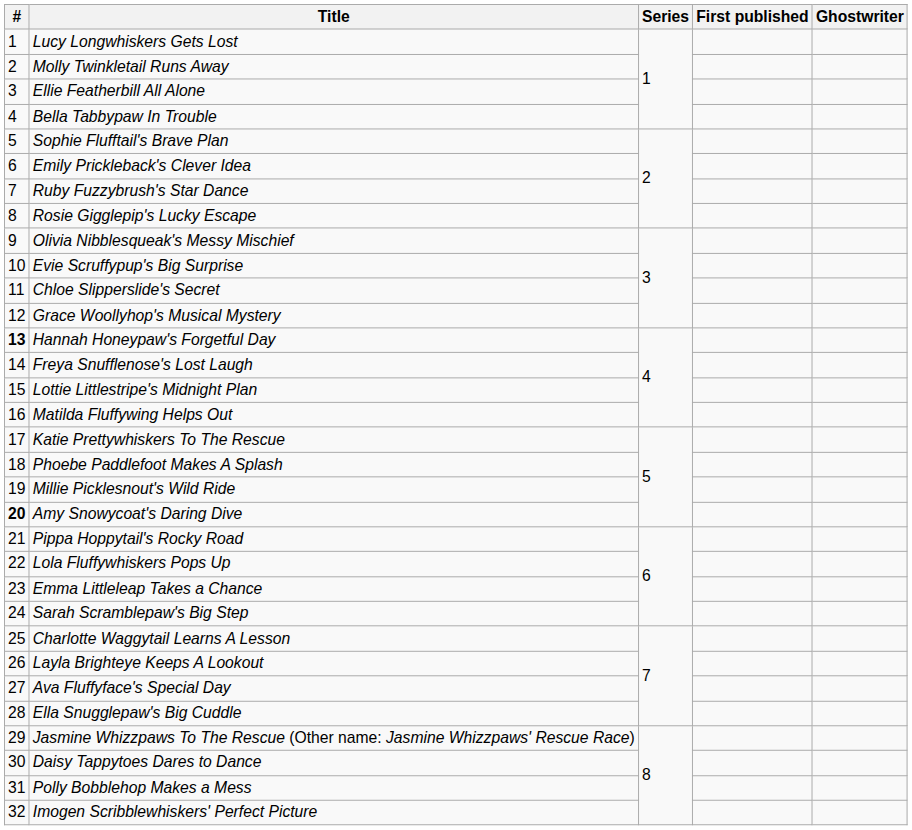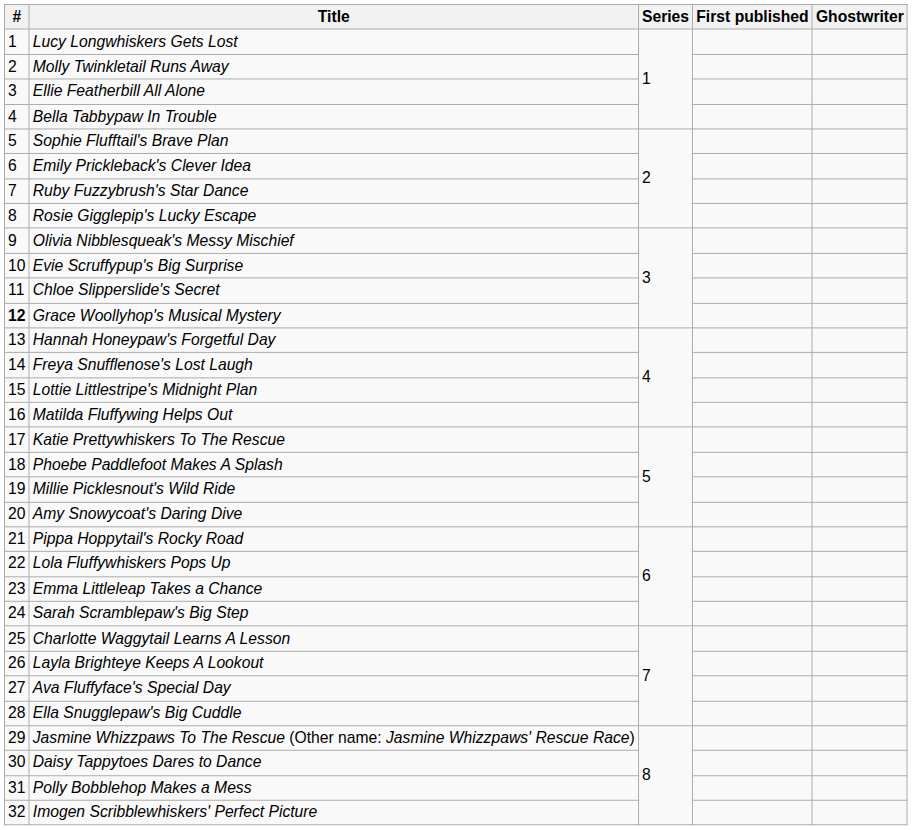(17, 315) normal -> (17, 315) bold
(17, 340) bold -> (17, 340) normal
(17, 514) bold -> (17, 514) normal
